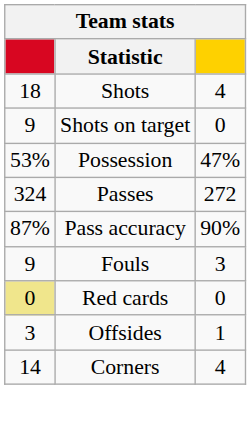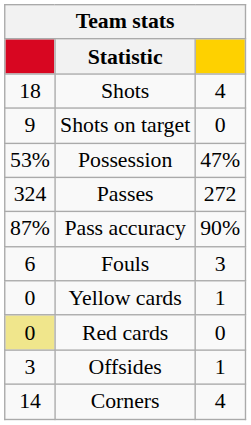(30, 263) 9 -> (30, 263) 6
+ row: (125, 297)
